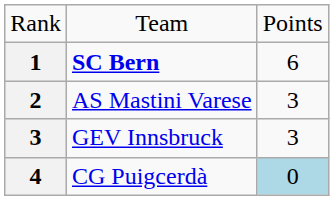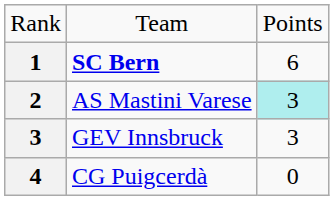(293, 99) no background -> (293, 99) paleturquoise background
(293, 175) lightblue background -> (293, 175) no background
